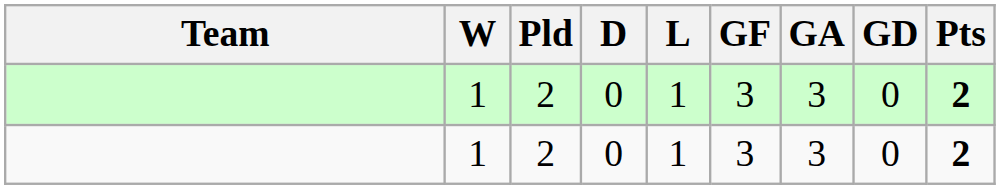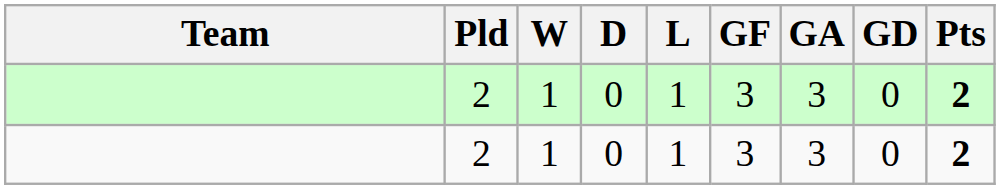columns swapped: (546, 34) <-> (478, 34)
